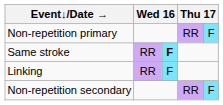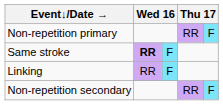(148, 52) normal -> (148, 52) bold
(170, 52) bold -> (170, 52) normal
